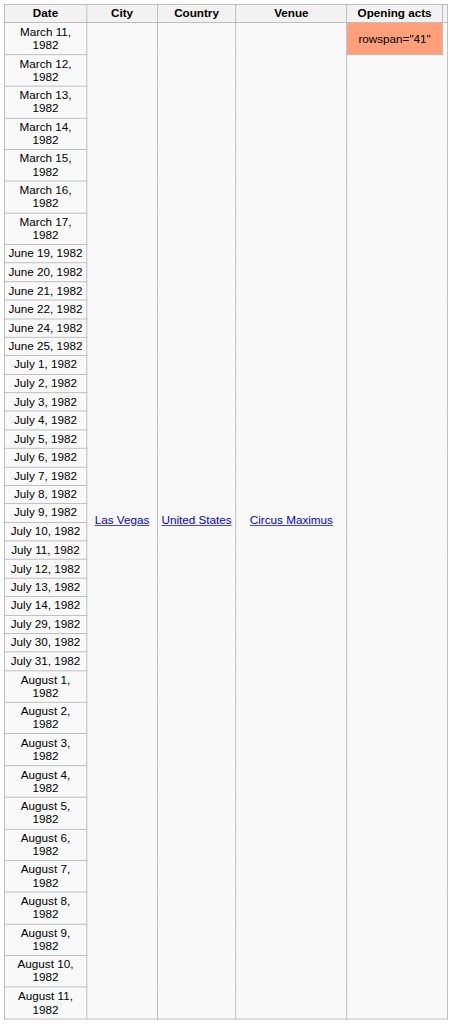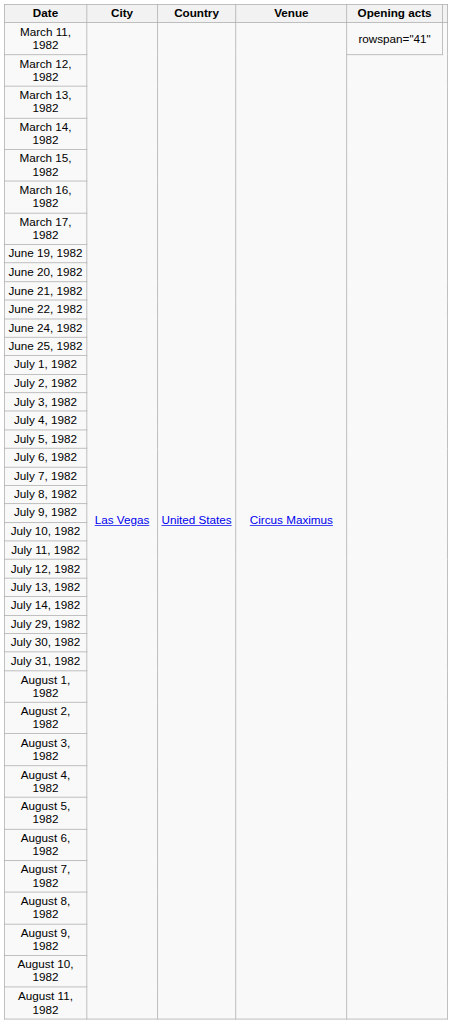(395, 38) lightsalmon background -> (395, 38) no background
